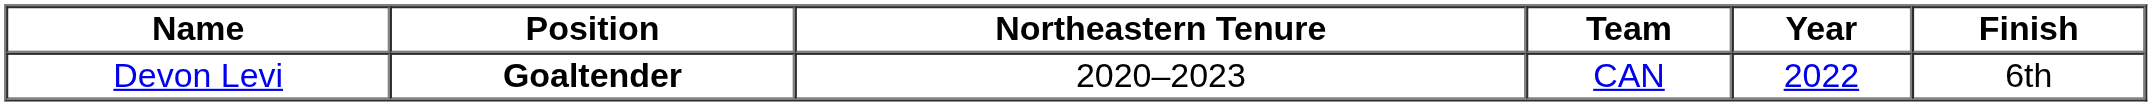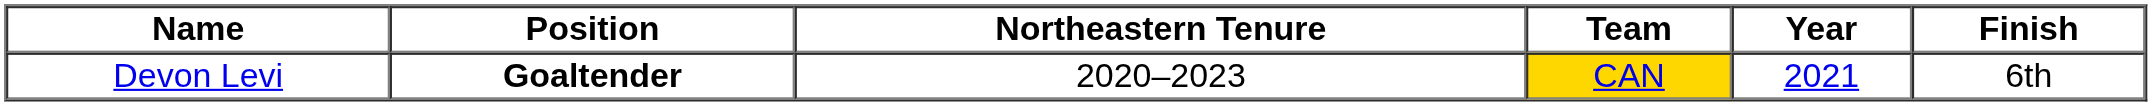(1629, 75) no background -> (1629, 75) gold background
(1821, 75) 2022 -> (1821, 75) 2021
